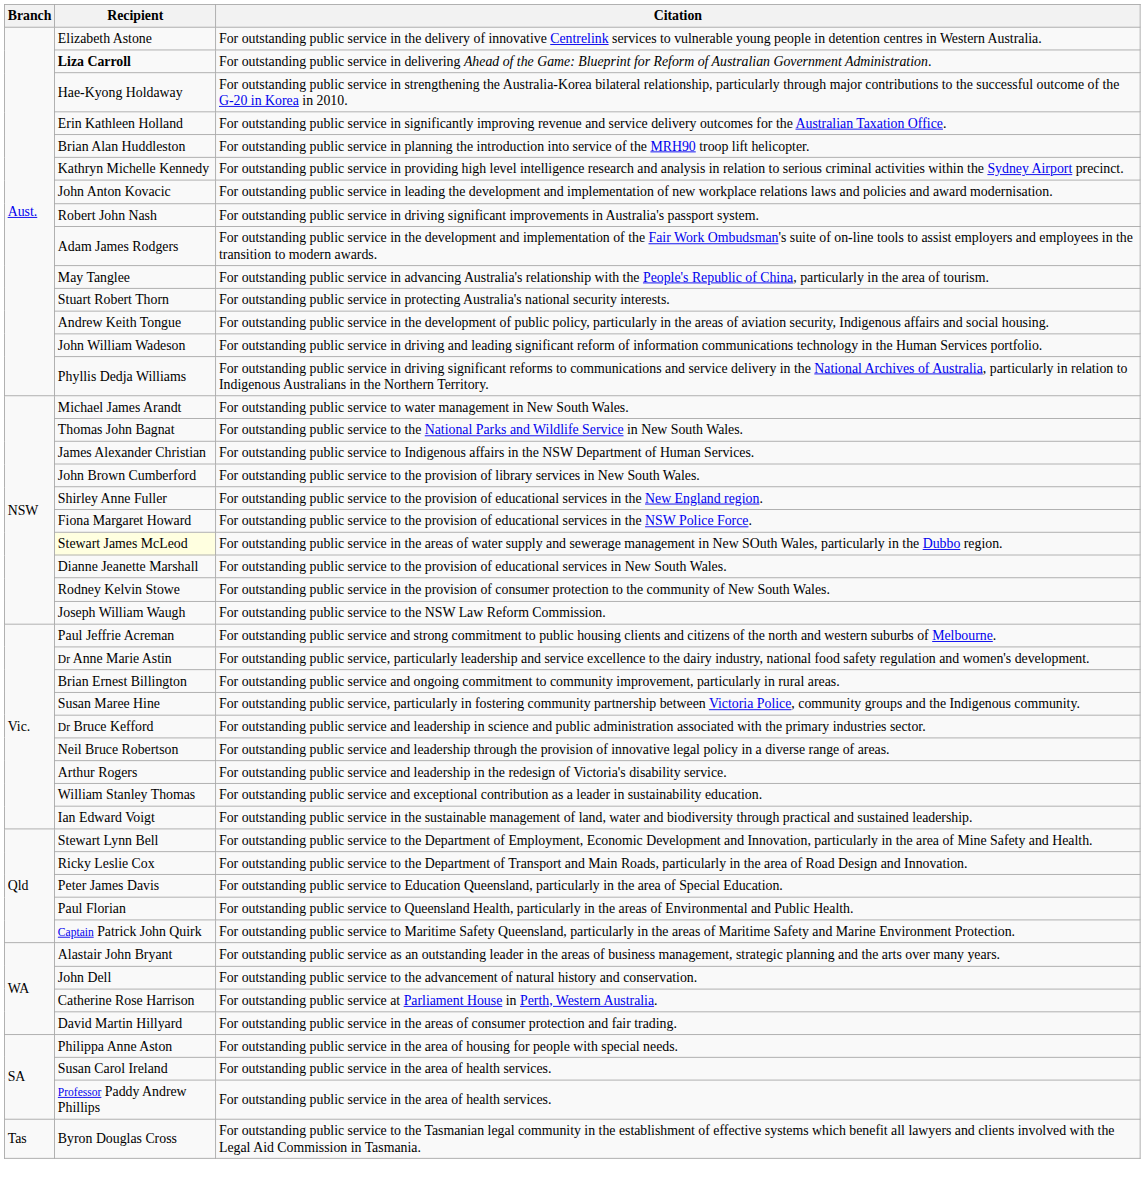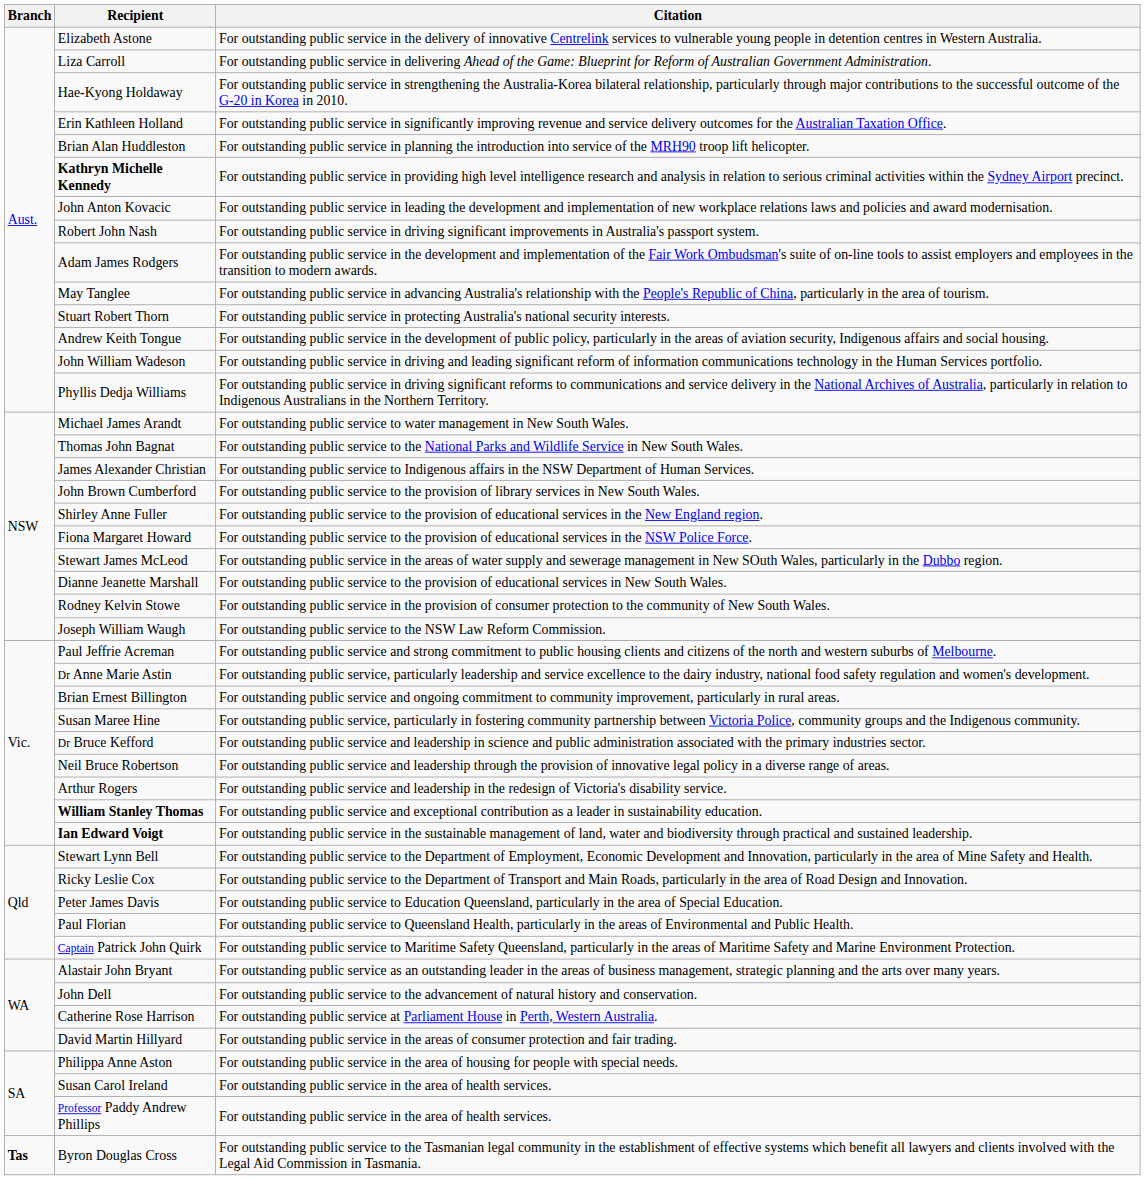(94, 61) bold -> (91, 61) normal
(133, 169) normal -> (110, 177) bold
(123, 544) lightyellow background -> (123, 560) no background
(127, 795) normal -> (131, 811) bold
(106, 817) normal -> (110, 834) bold
(17, 1138) normal -> (18, 1155) bold
